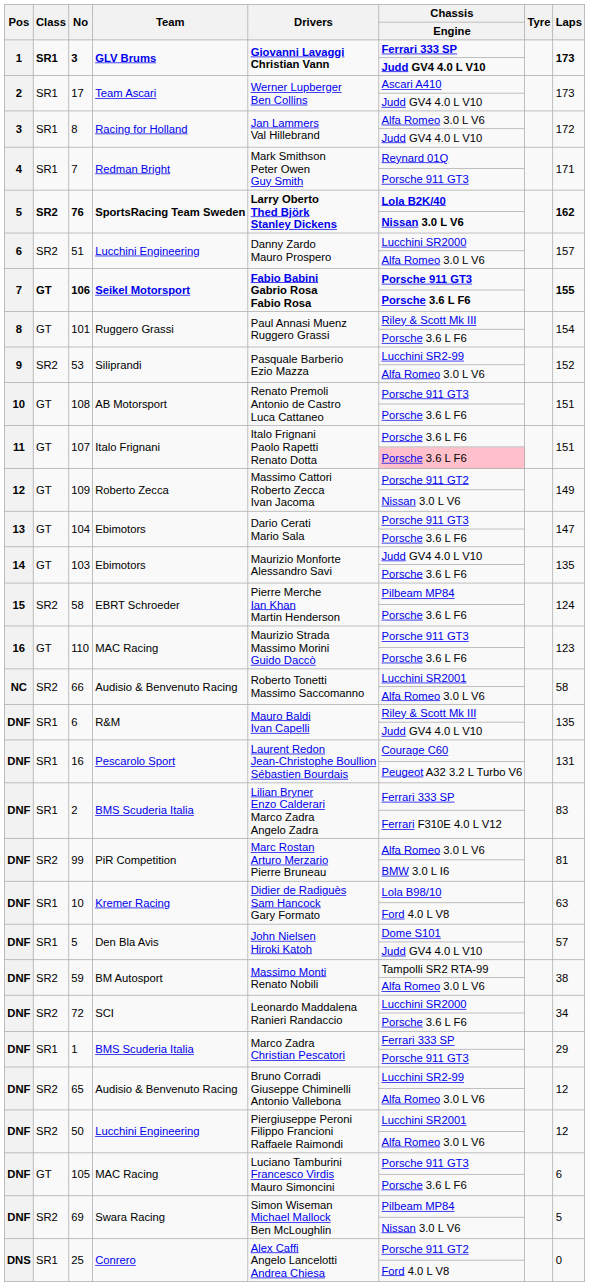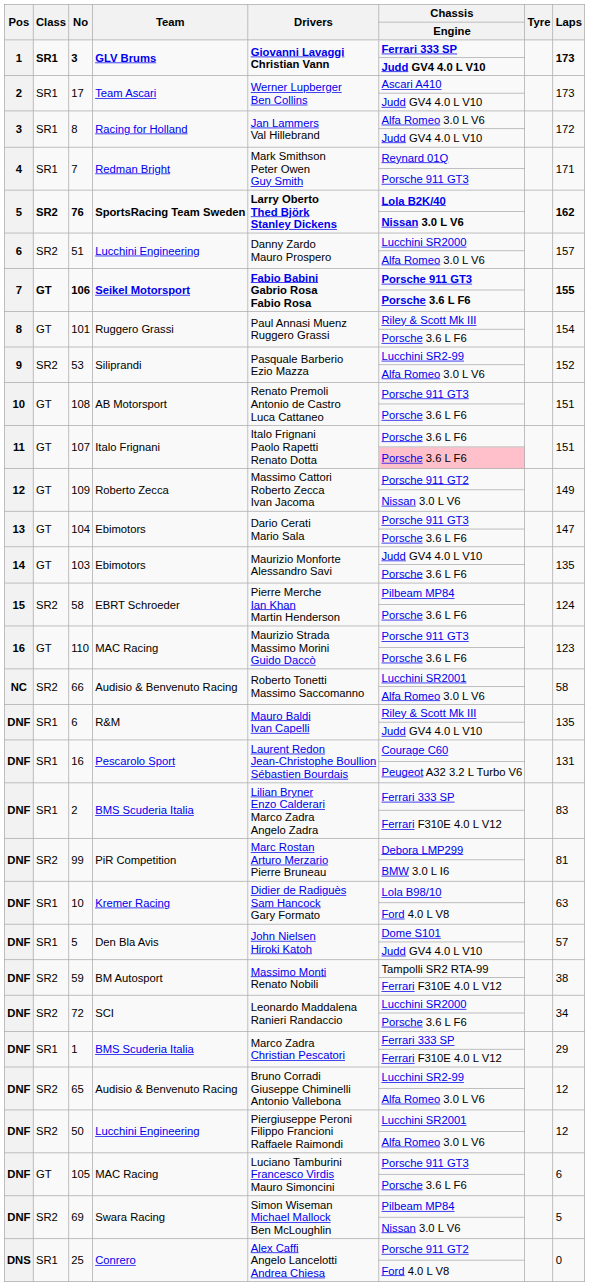(433, 849) Alfa Romeo 3.0 L V6 -> (422, 849) Debora LMP299
(433, 987) Alfa Romeo 3.0 L V6 -> (442, 987) Ferrari F310E 4.0 L V12
(425, 1058) Porsche 911 GT3 -> (442, 1058) Ferrari F310E 4.0 L V12
